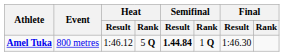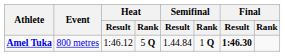(177, 43) bold -> (177, 43) normal
(237, 43) normal -> (237, 43) bold
